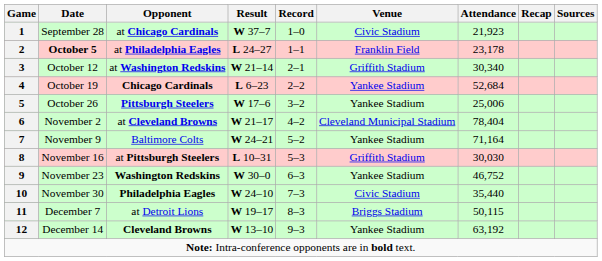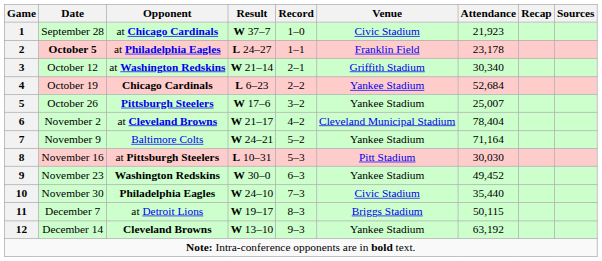(488, 103) 25,006 -> (488, 103) 25,007
(387, 157) Griffith Stadium -> (387, 157) Pitt Stadium
(488, 175) 46,752 -> (488, 175) 49,452
